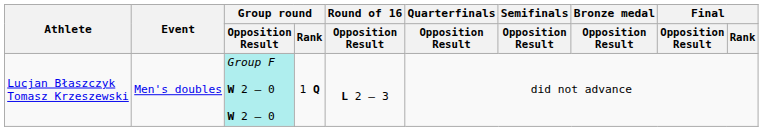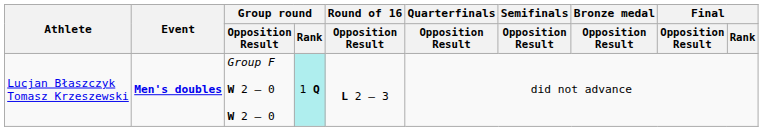(178, 90) normal -> (178, 90) bold
(251, 90) paleturquoise background -> (251, 90) no background
(310, 90) no background -> (310, 90) paleturquoise background
